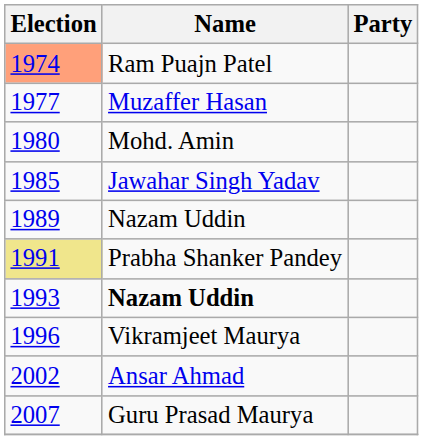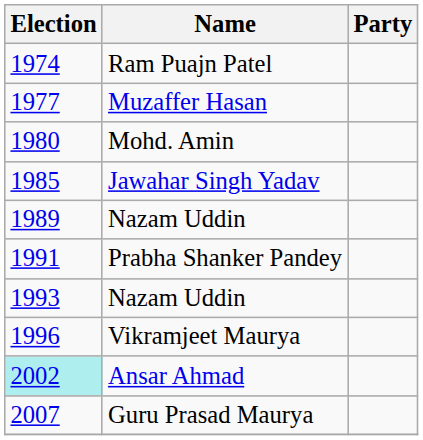(35, 63) lightsalmon background -> (35, 63) no background
(35, 258) khaki background -> (35, 258) no background
(181, 297) bold -> (177, 297) normal
(35, 375) no background -> (35, 375) paleturquoise background
